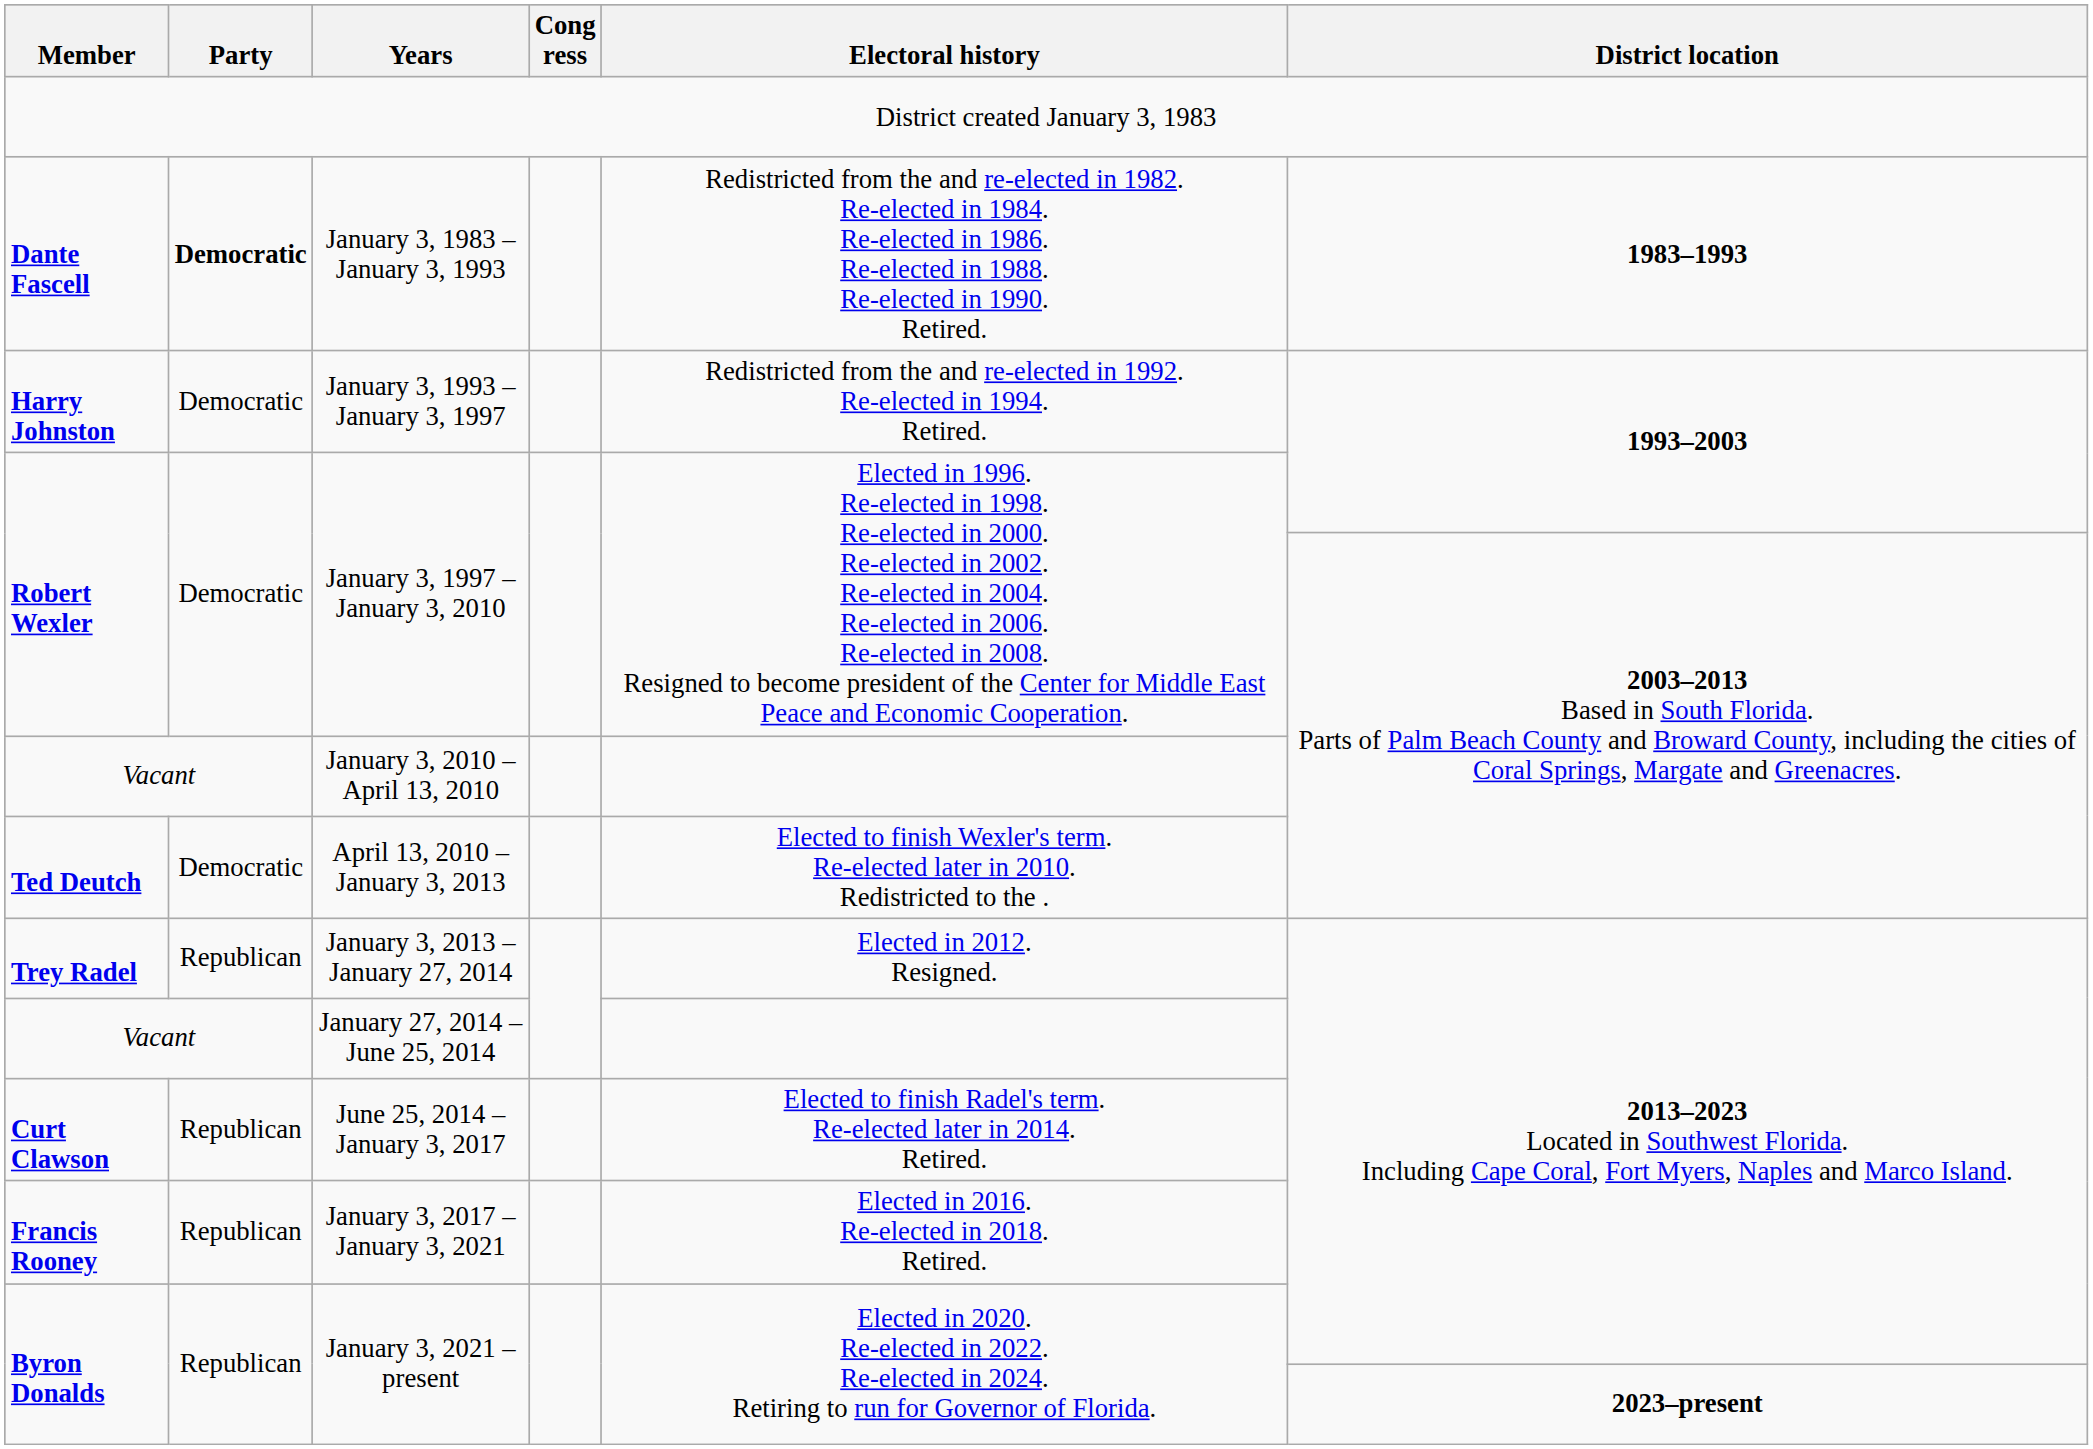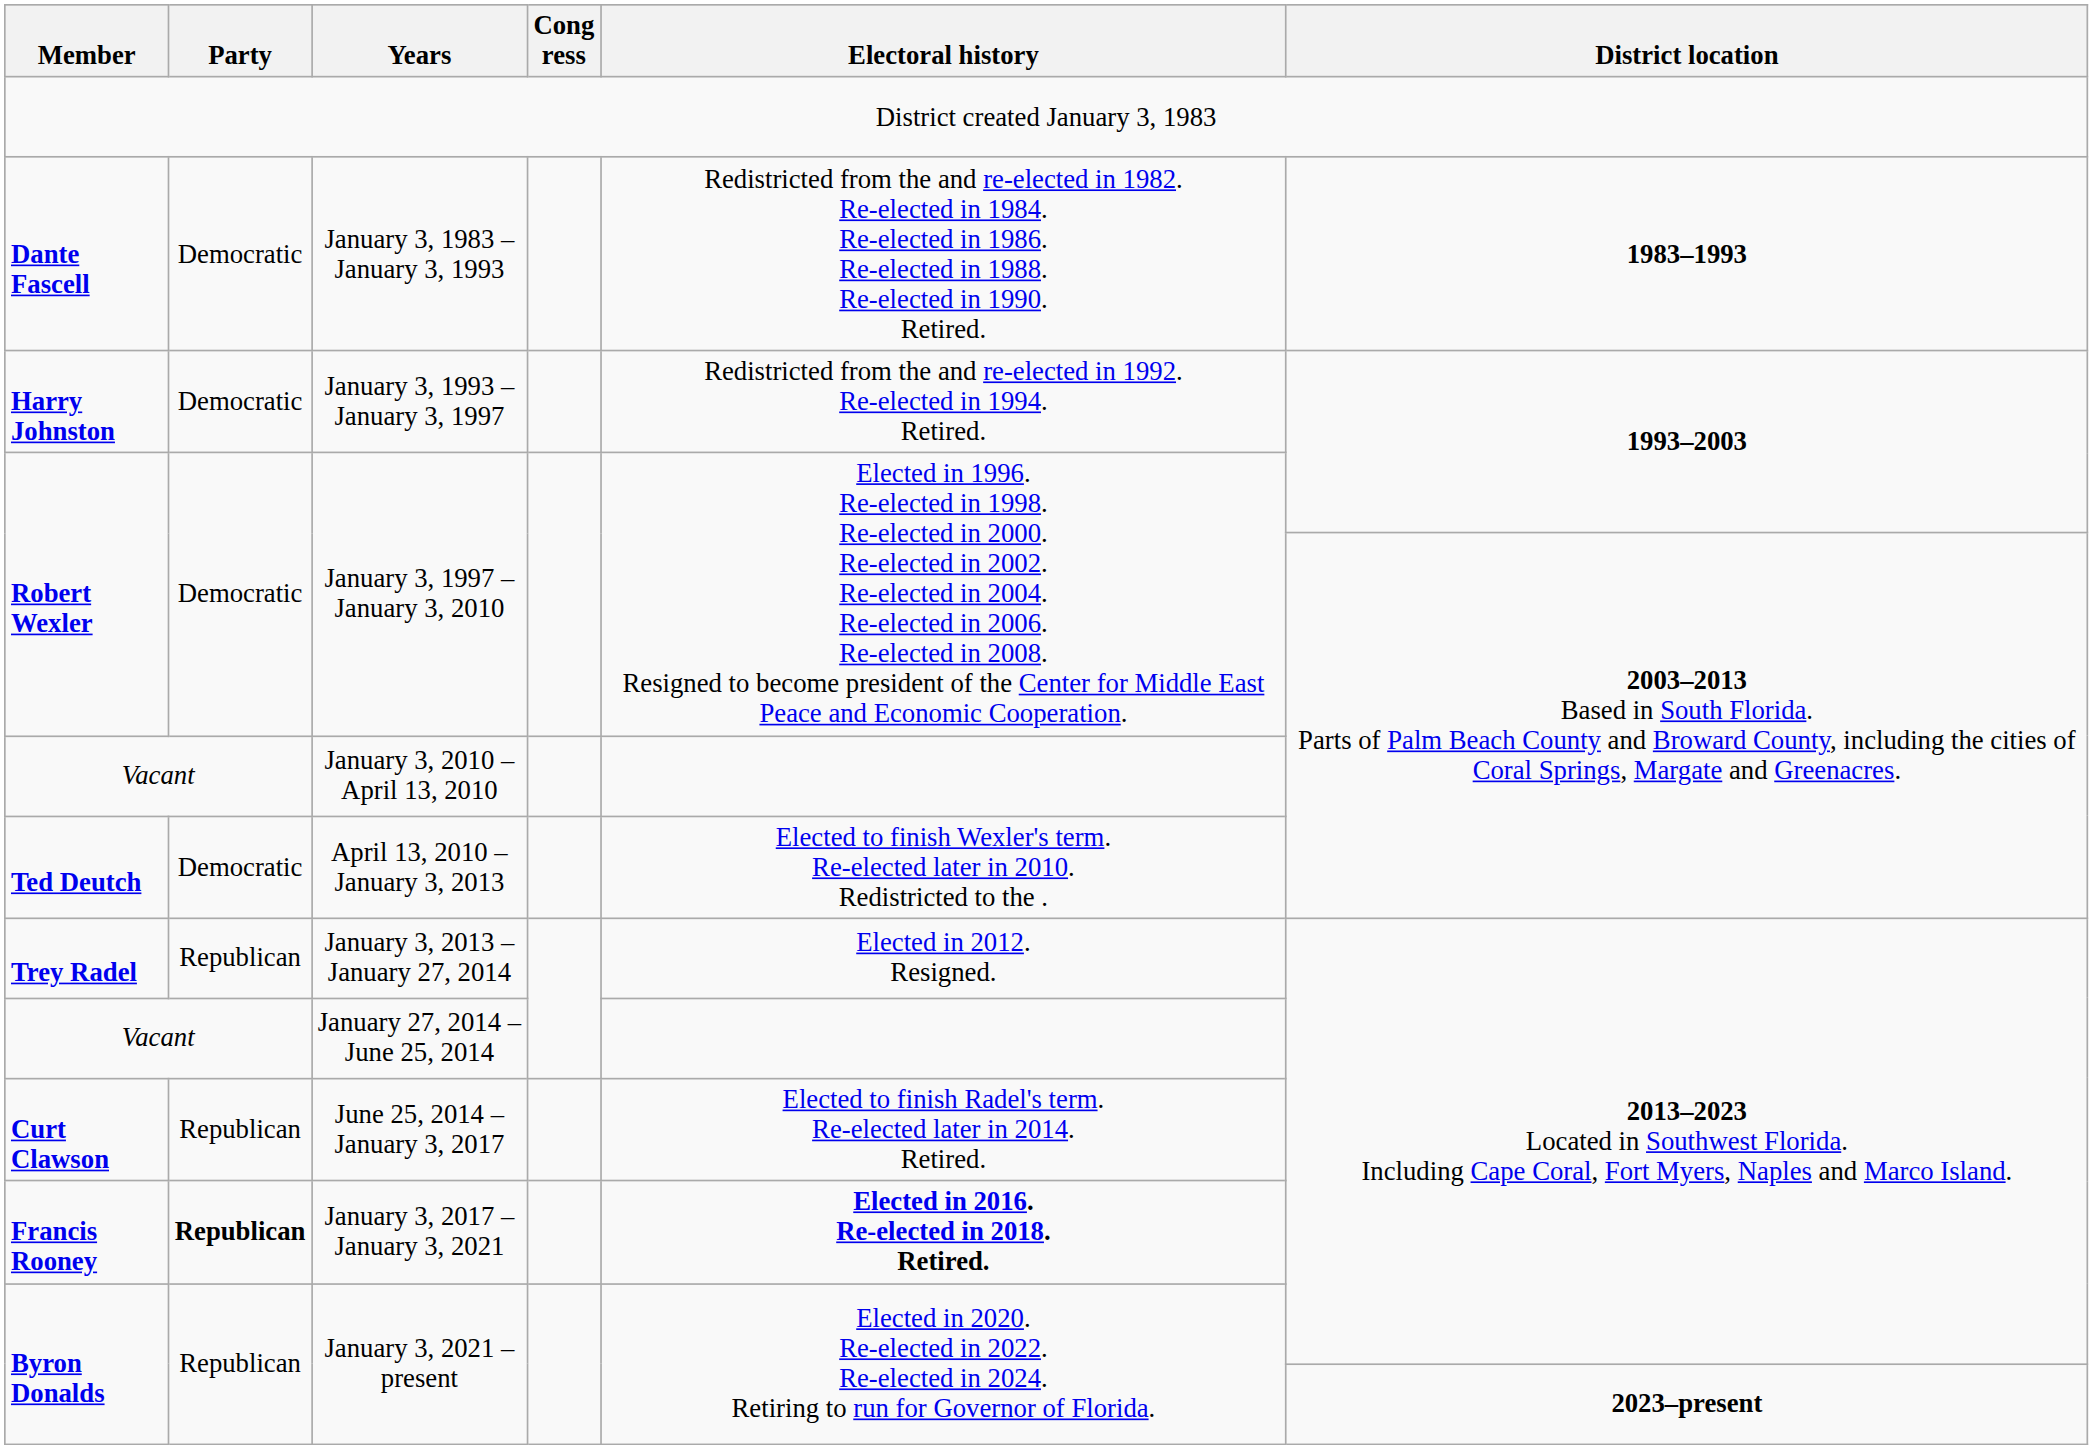(241, 253) bold -> (240, 253) normal
(241, 1231) normal -> (240, 1231) bold
(944, 1231) normal -> (943, 1231) bold
